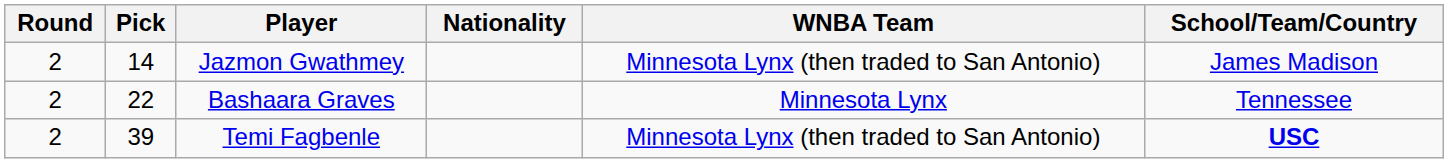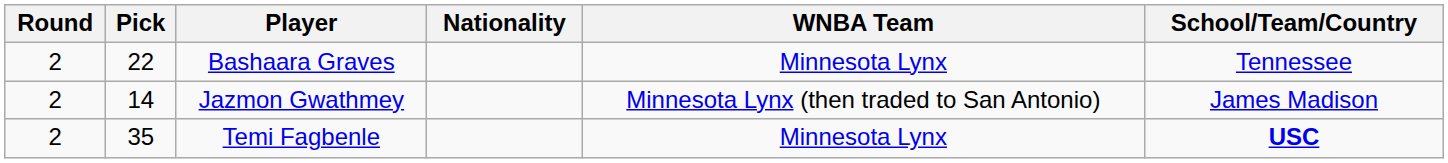rows swapped: (301, 61) <-> (301, 99)
(141, 137) 39 -> (141, 137) 35
(863, 137) Minnesota Lynx (then traded to San Antonio) -> (863, 137) Minnesota Lynx
